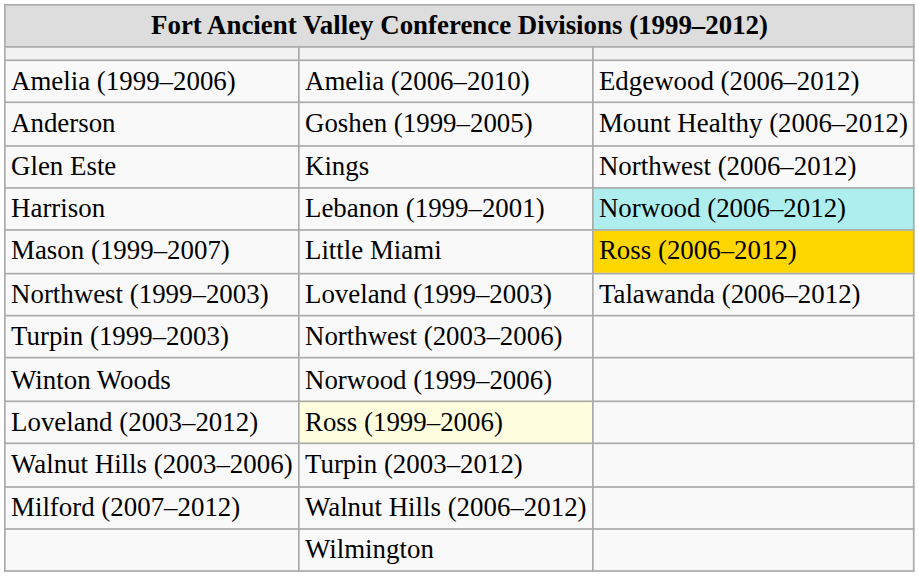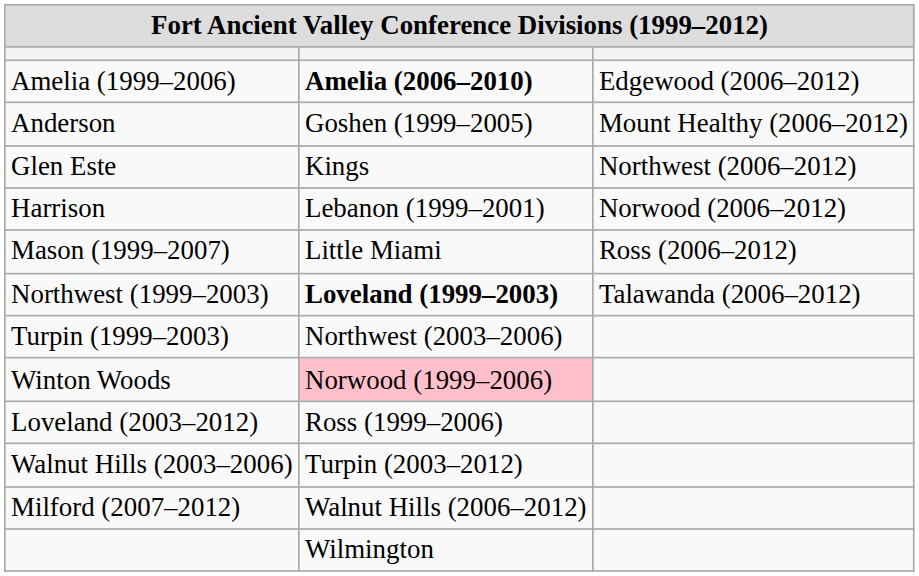(417, 80) normal -> (419, 80) bold
(722, 208) paleturquoise background -> (722, 208) no background
(698, 251) gold background -> (698, 251) no background
(429, 293) normal -> (432, 293) bold
(429, 379) no background -> (429, 379) pink background
(404, 421) lightyellow background -> (404, 421) no background
